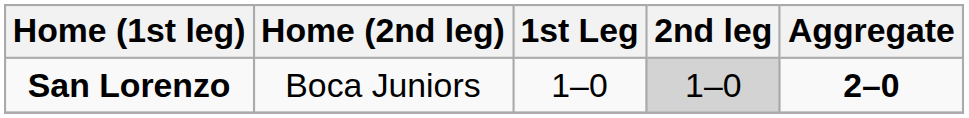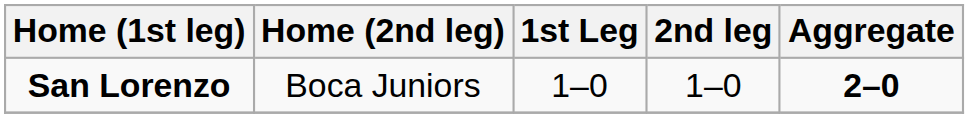(713, 84) lightgrey background -> (713, 84) no background
